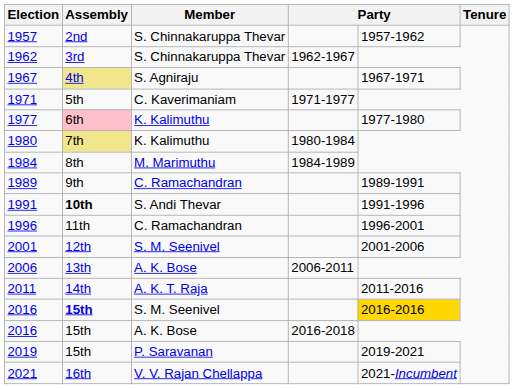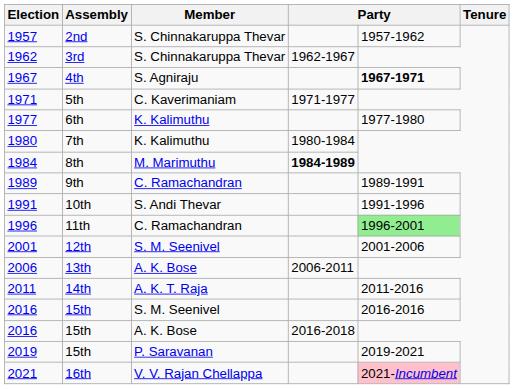(74, 78) khaki background -> (74, 78) no background
(393, 78) normal -> (393, 78) bold
(74, 120) pink background -> (74, 120) no background
(74, 141) khaki background -> (74, 141) no background
(323, 162) normal -> (323, 162) bold
(79, 204) bold -> (78, 204) normal
(393, 225) no background -> (393, 225) lightgreen background
(79, 309) bold -> (78, 309) normal
(393, 309) gold background -> (393, 309) no background
(409, 373) no background -> (409, 373) pink background
